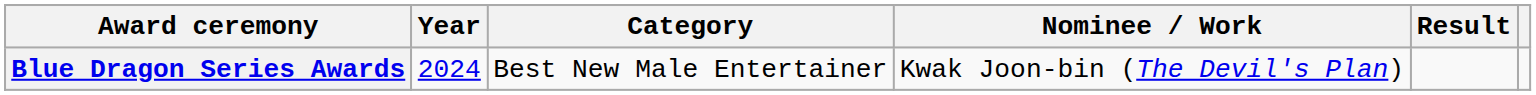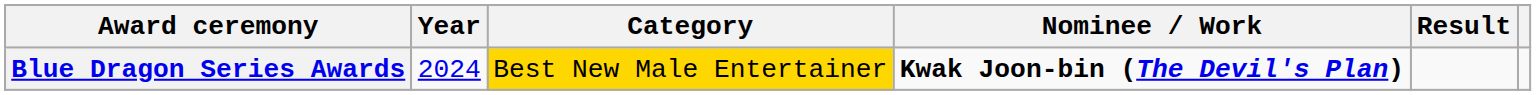(690, 69) no background -> (690, 69) gold background
(1152, 69) normal -> (1152, 69) bold
